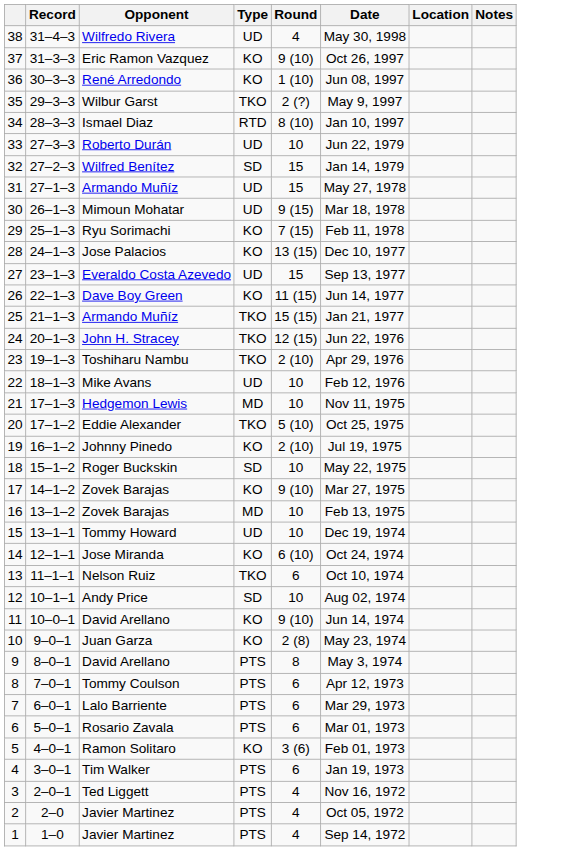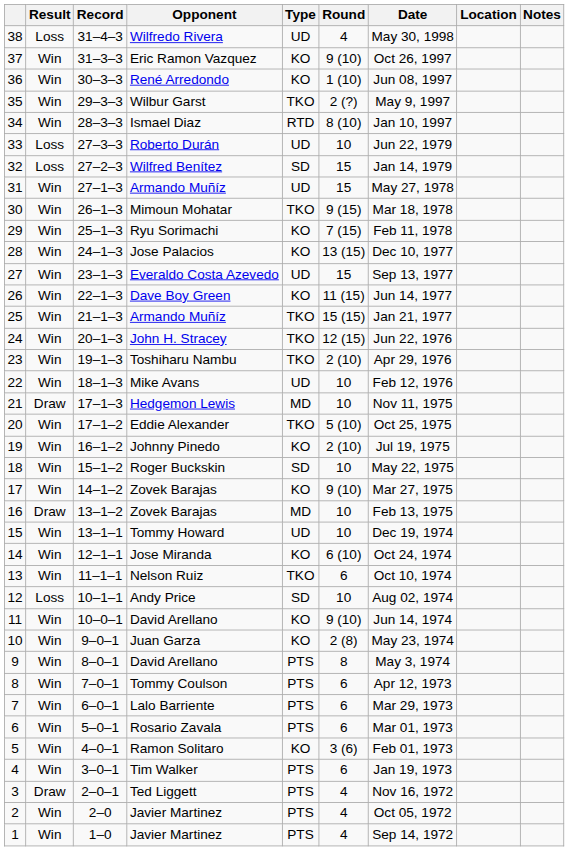+ column: (50, 15)
(253, 209) UD -> (300, 209) TKO
